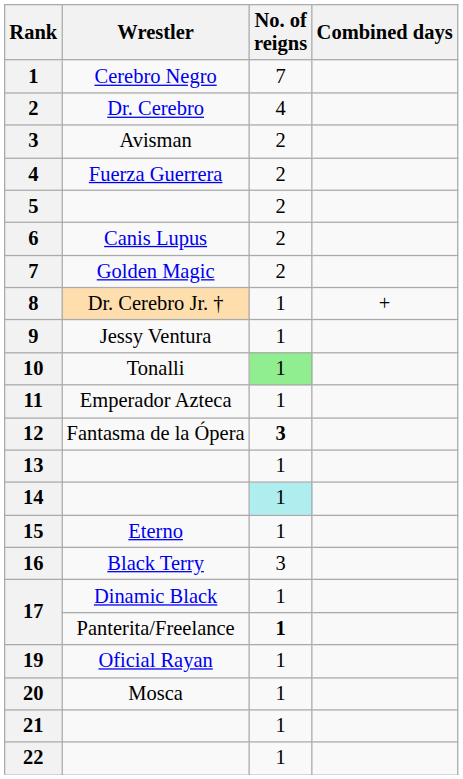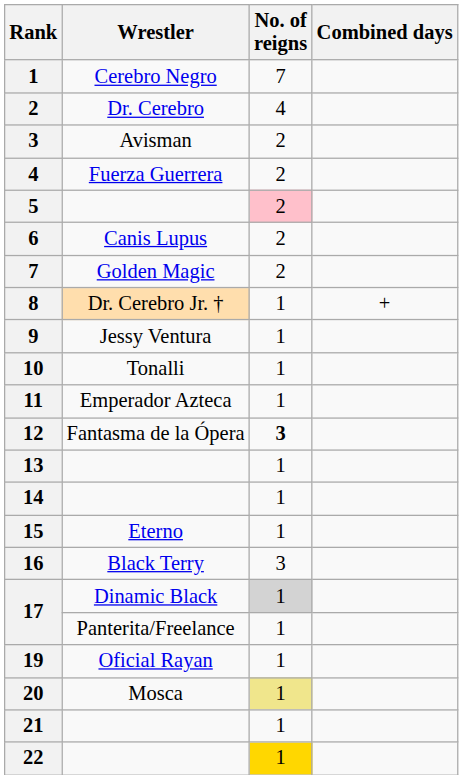(281, 206) no background -> (281, 206) pink background
(281, 368) lightgreen background -> (281, 368) no background
(281, 498) paleturquoise background -> (281, 498) no background
(281, 595) no background -> (281, 595) lightgrey background
(281, 628) bold -> (281, 628) normal
(281, 693) no background -> (281, 693) khaki background
(281, 758) no background -> (281, 758) gold background
